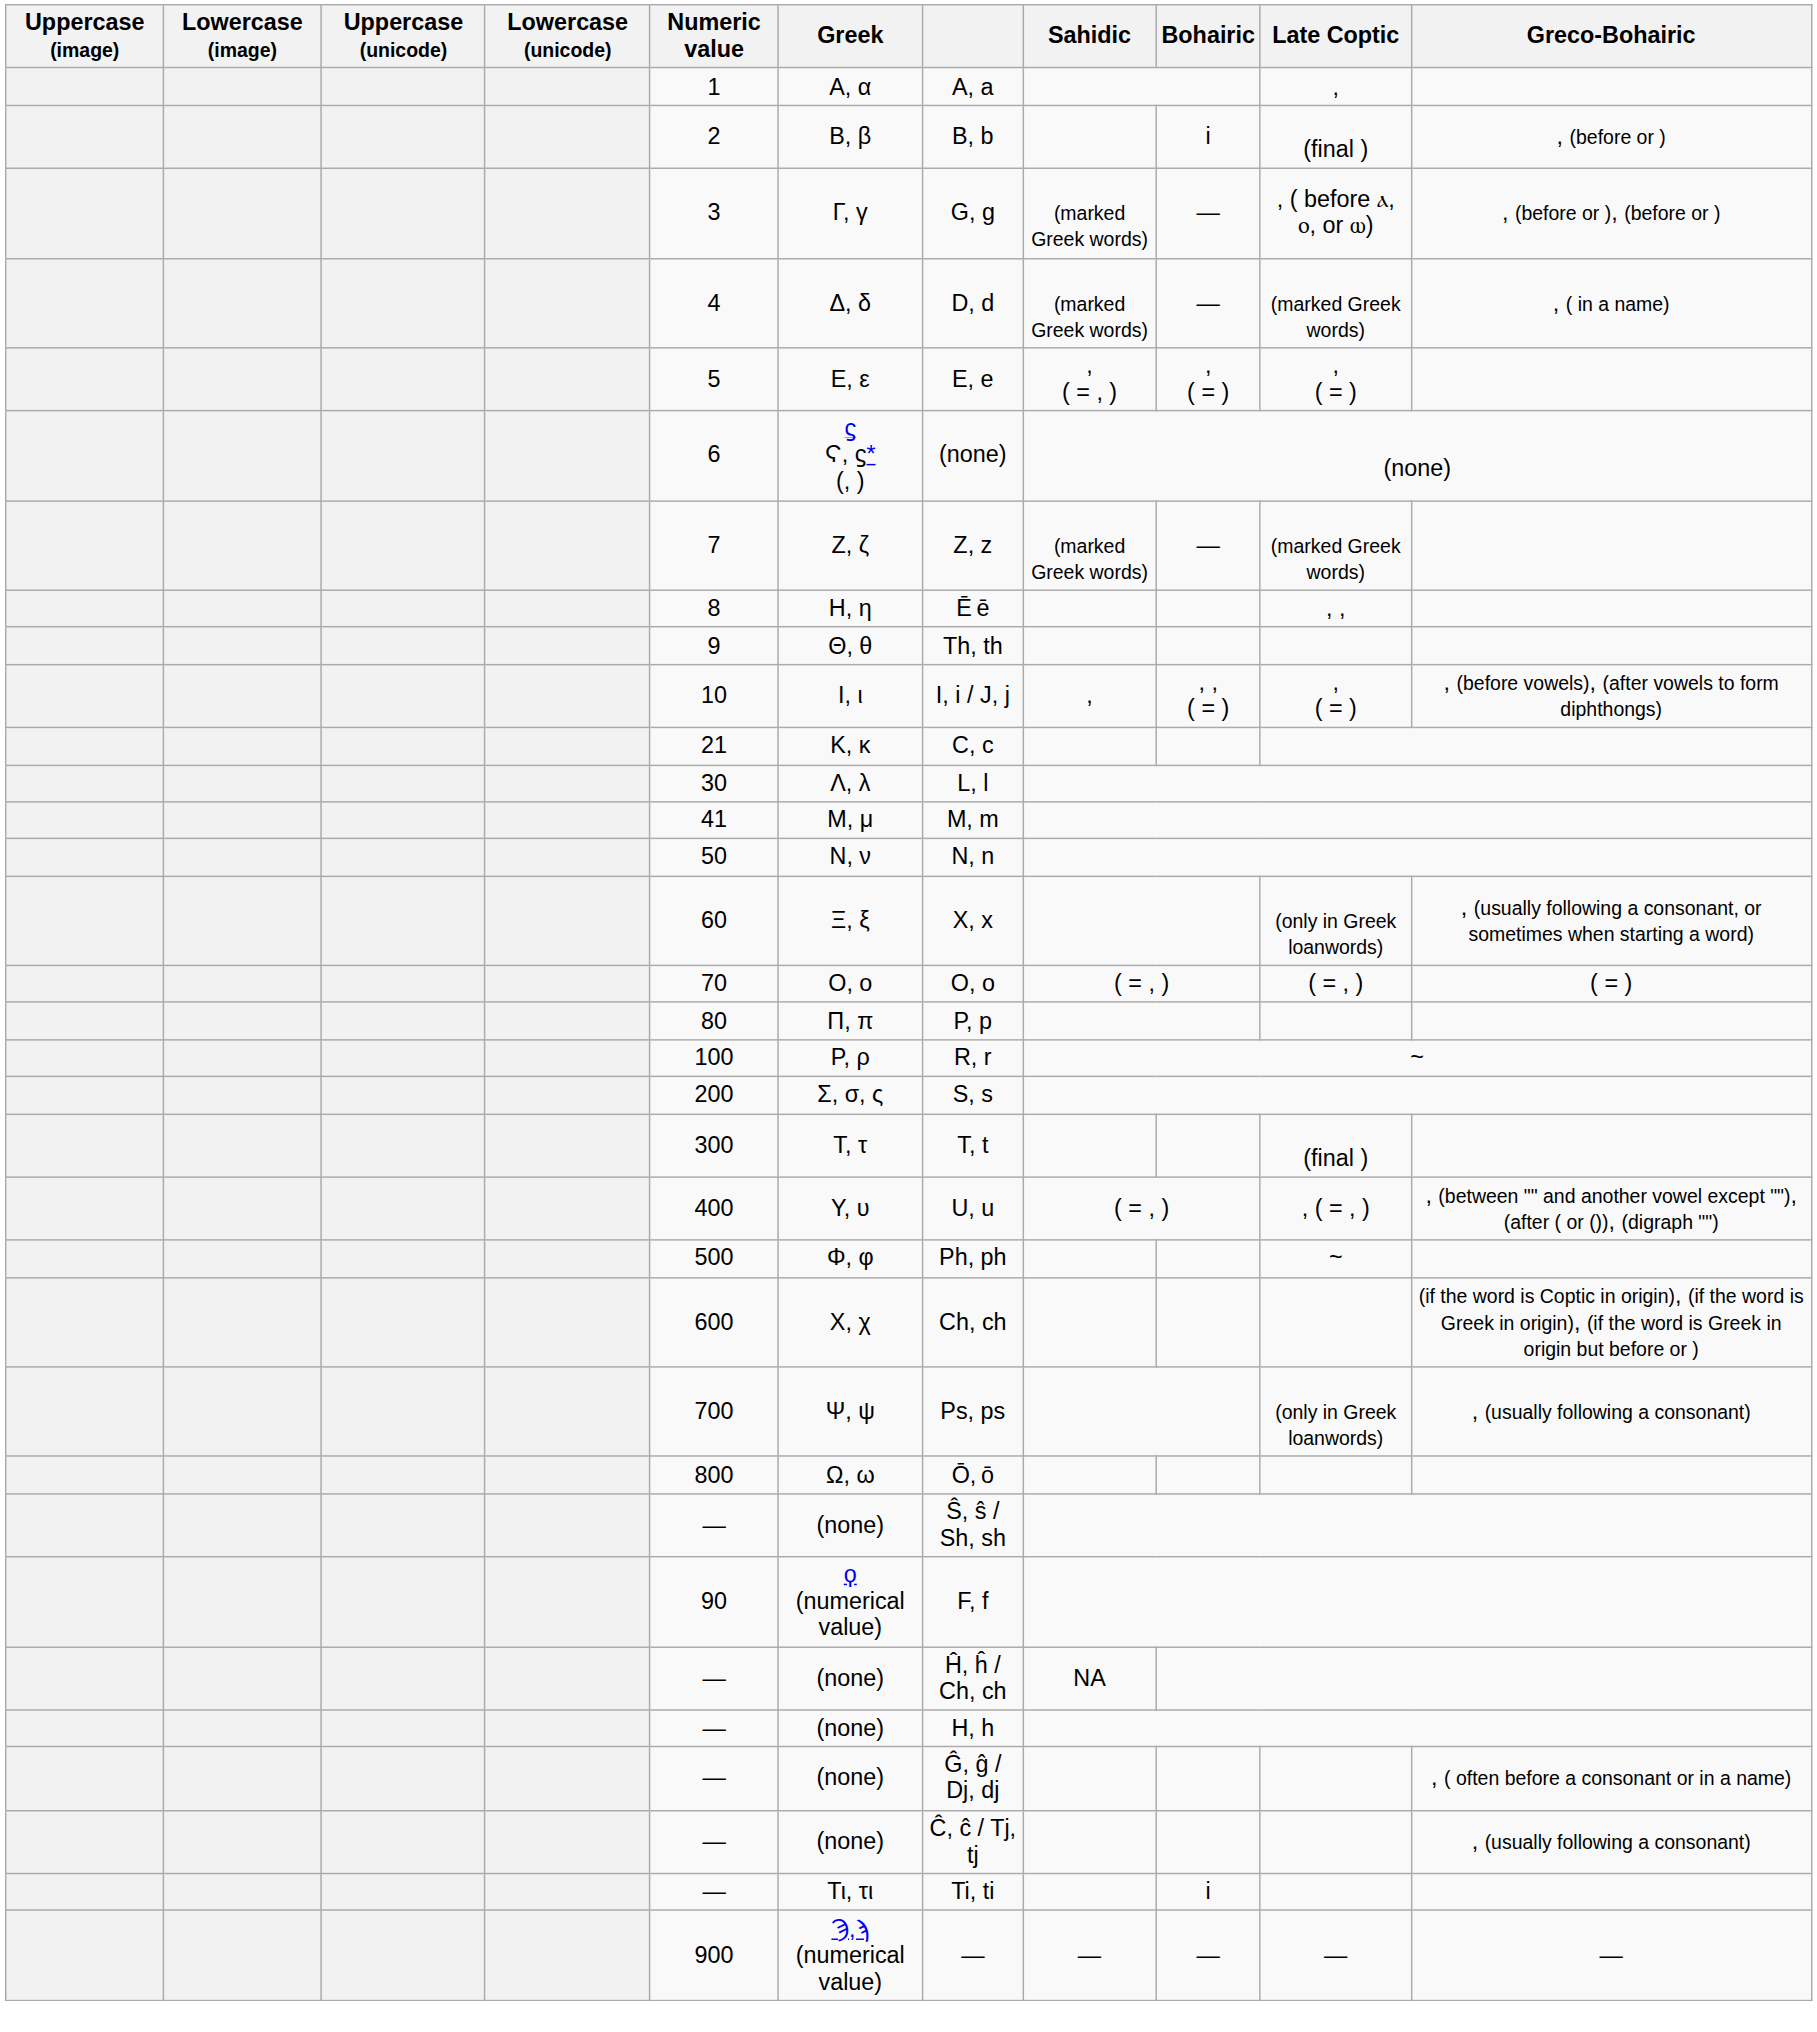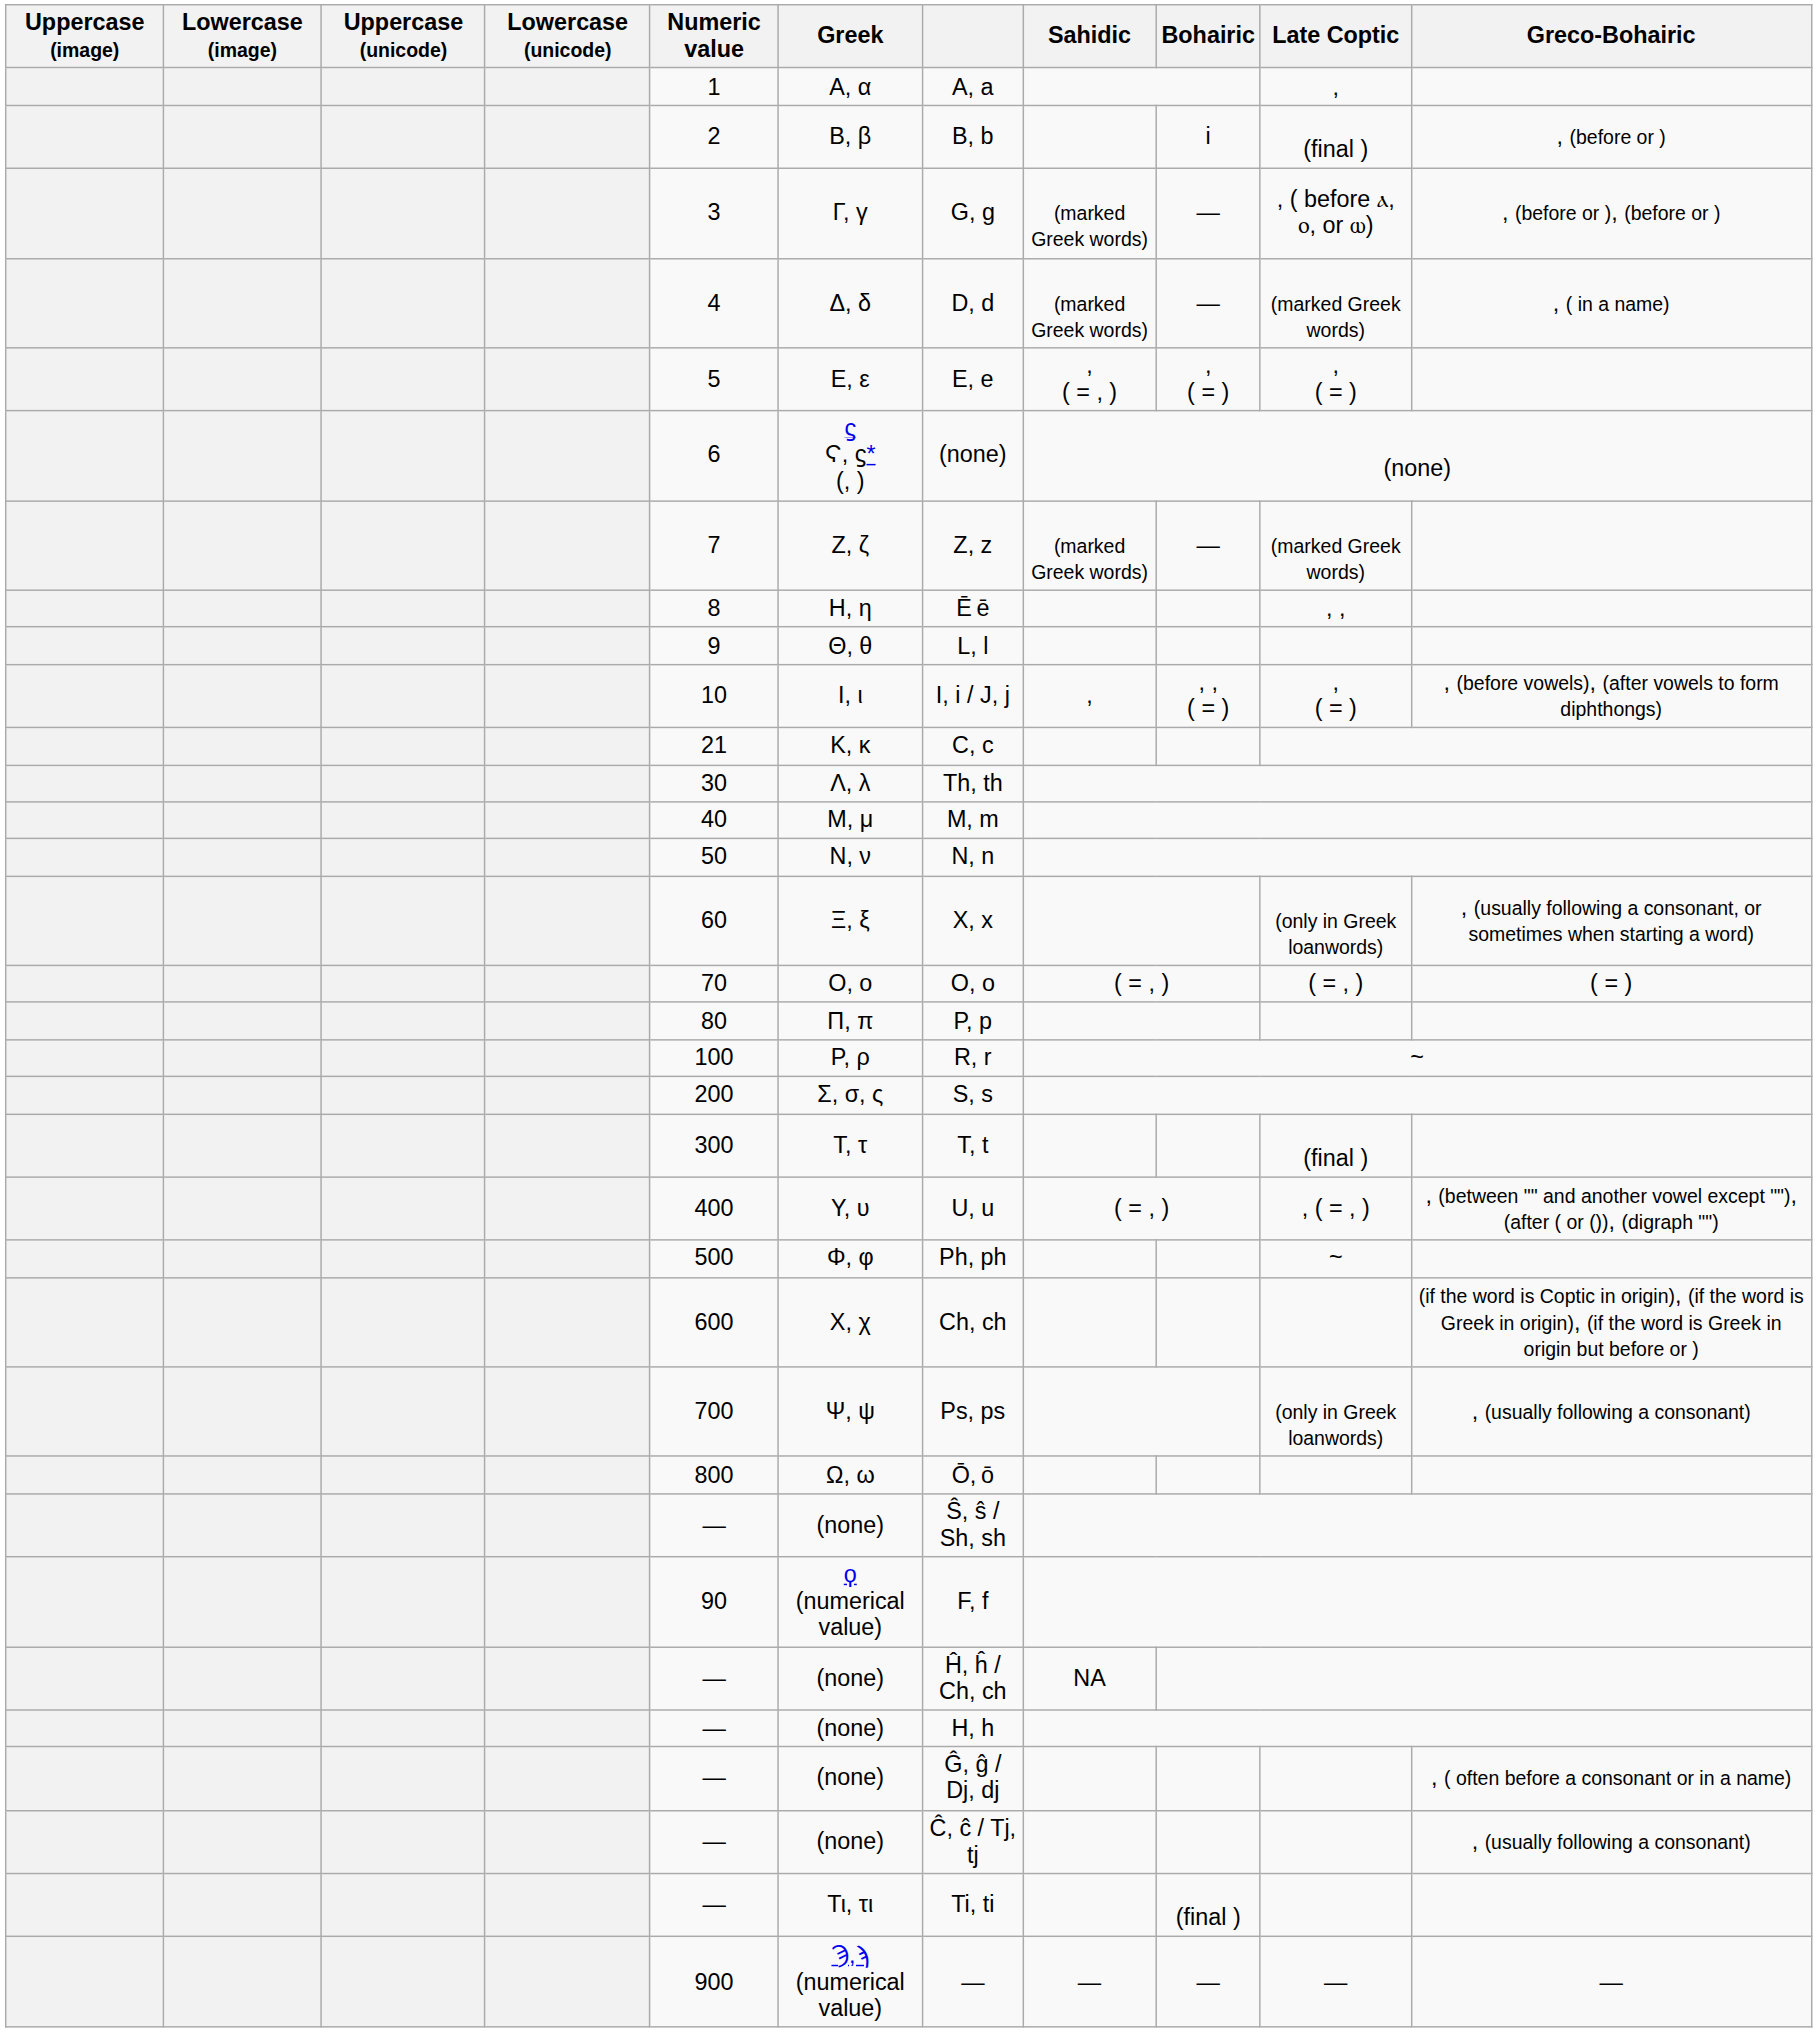(973, 645) Th, th -> (973, 645) L, l
(973, 783) L, l -> (973, 783) Th, th
(714, 820) 41 -> (714, 820) 40
(1208, 1892) i -> (1208, 1918) (final )
